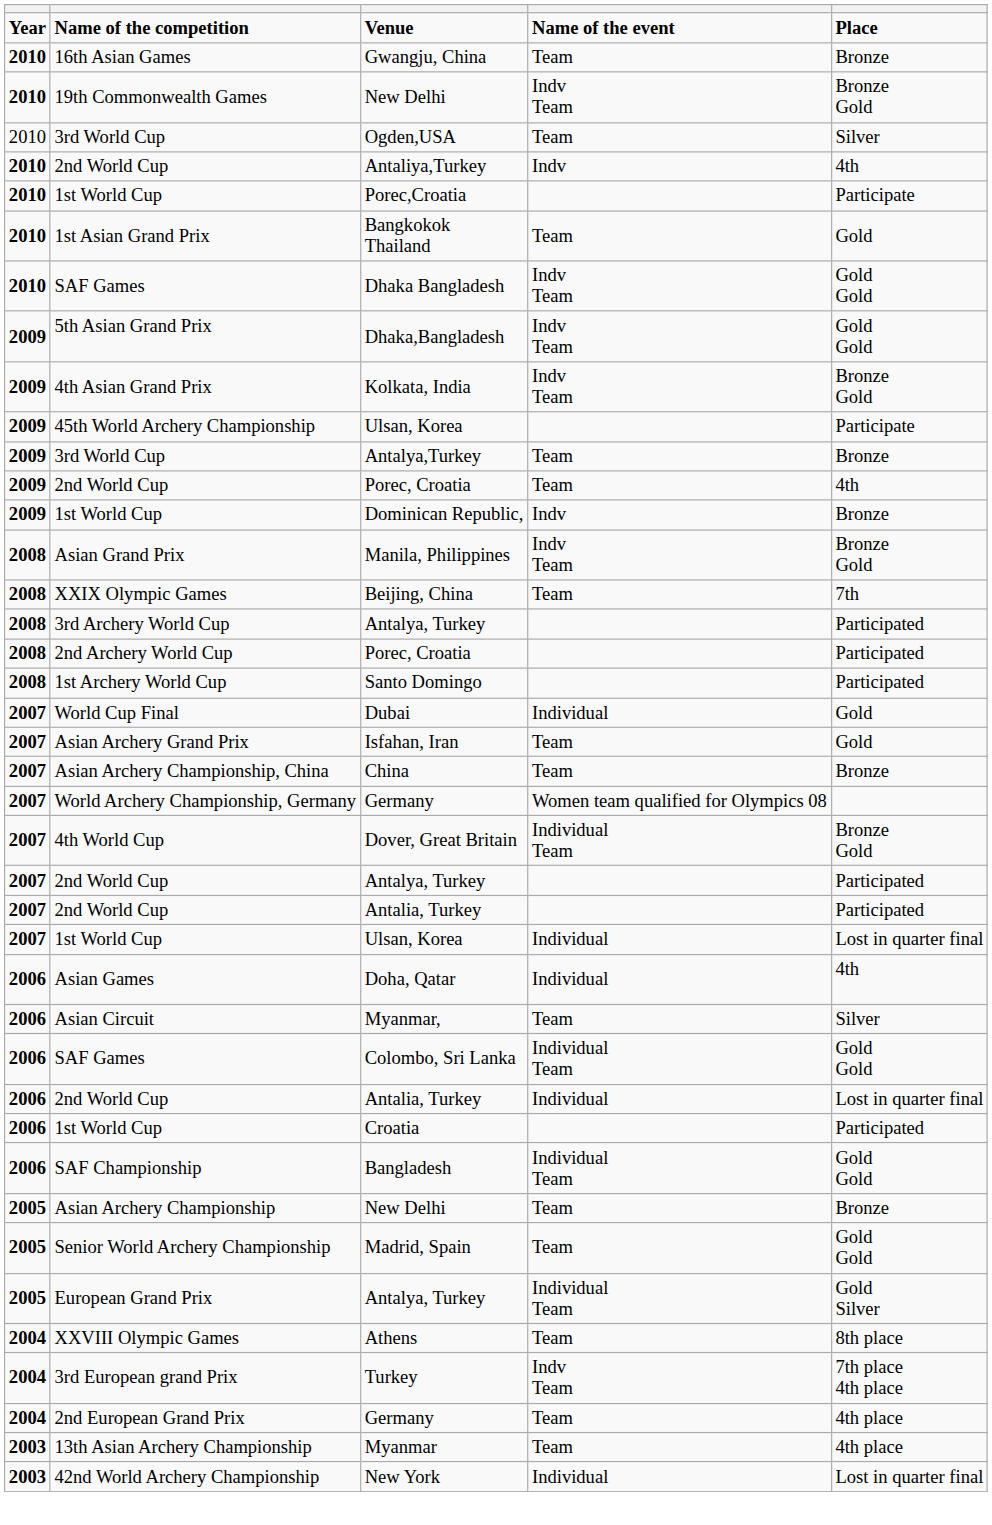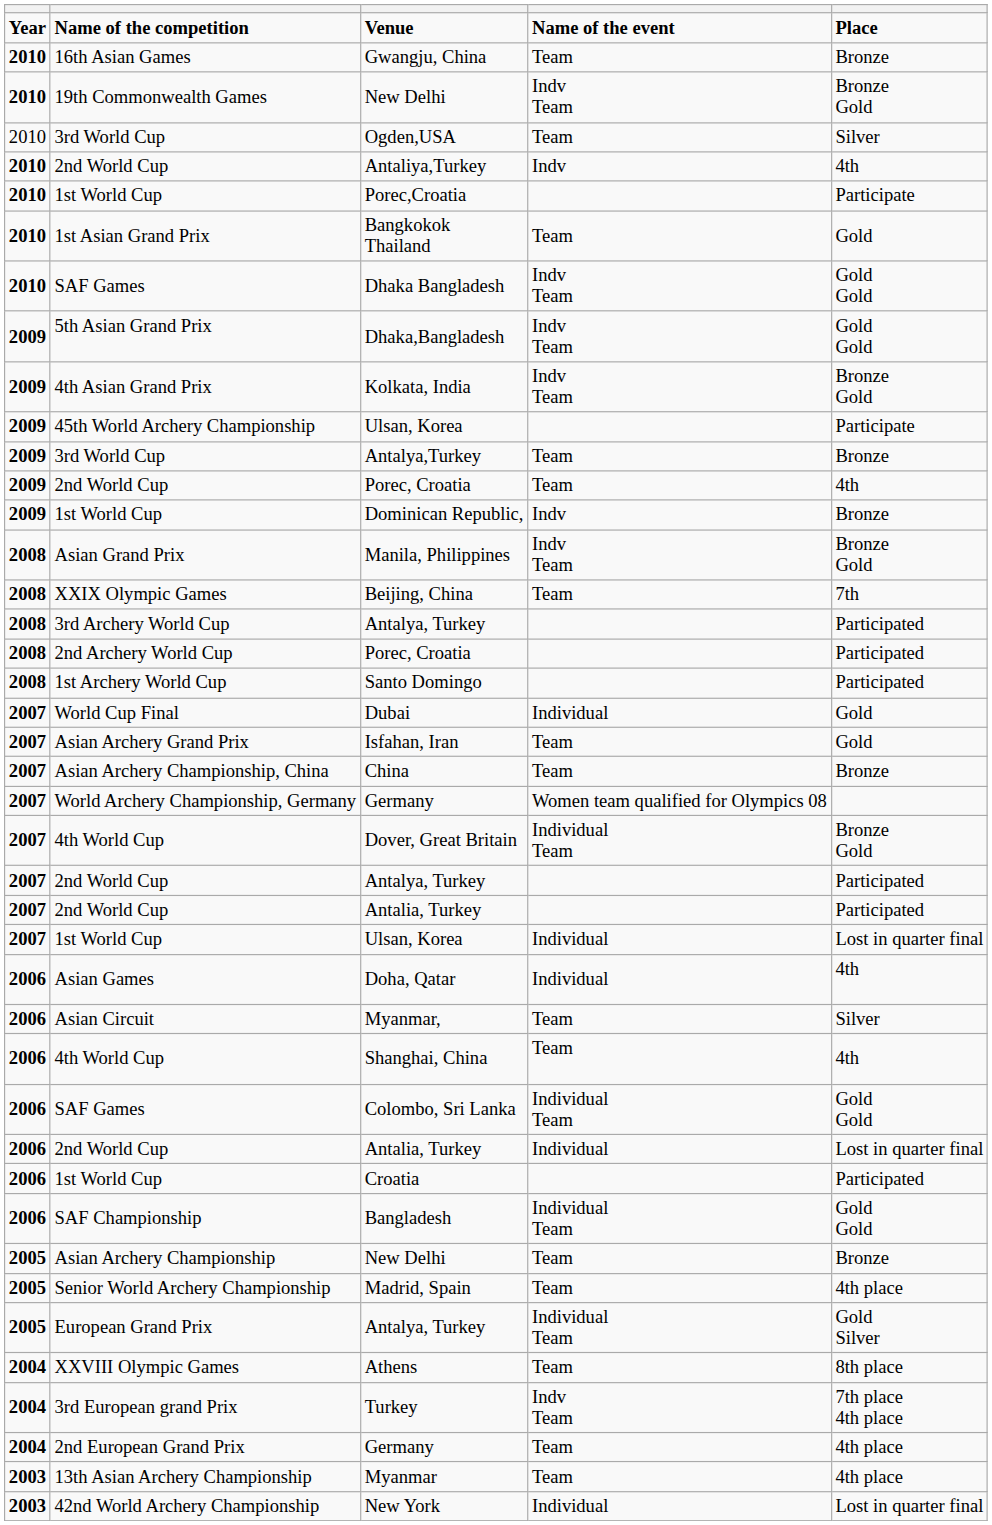+ row: (27, 1058)
(854, 1247) Gold Gold -> (869, 1287) 4th place
